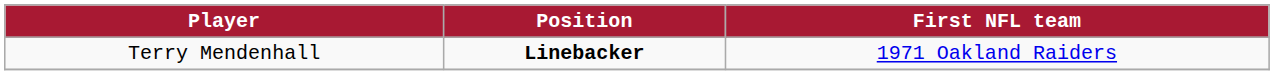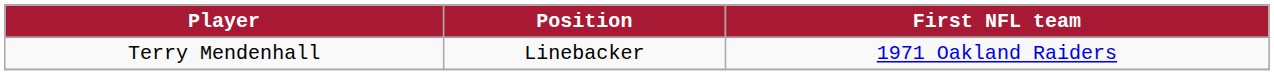(584, 54) bold -> (584, 54) normal
